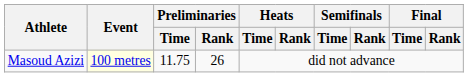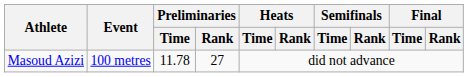(121, 61) lightyellow background -> (121, 61) no background
(175, 61) 11.75 -> (175, 61) 11.78
(217, 61) 26 -> (217, 61) 27
